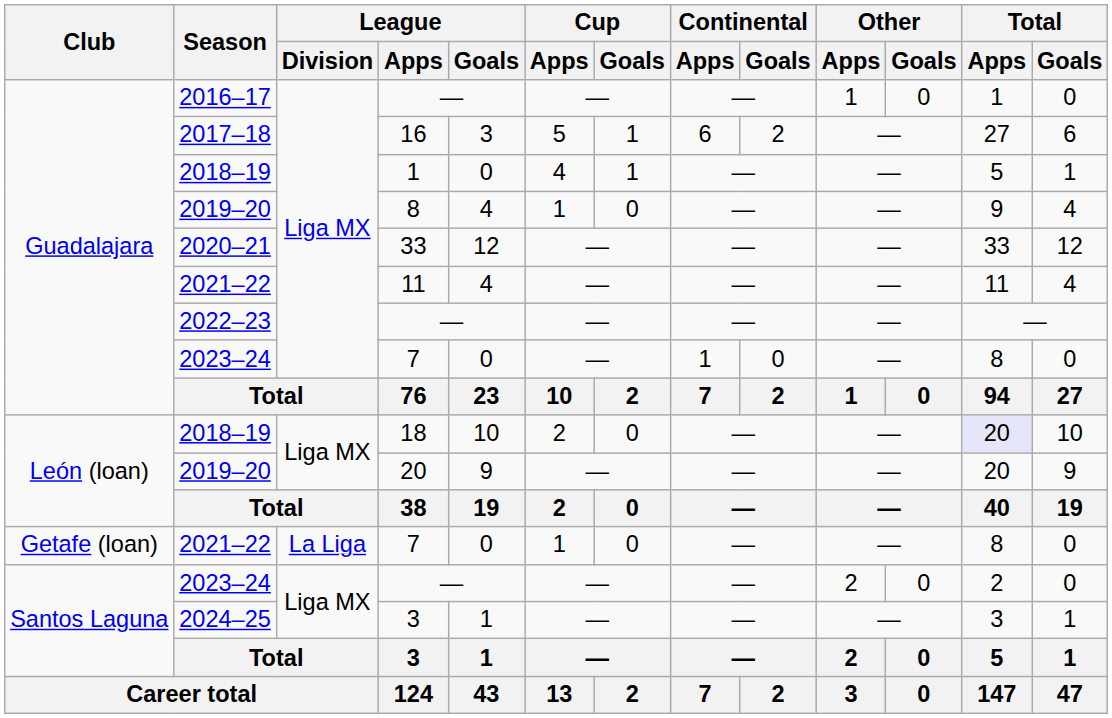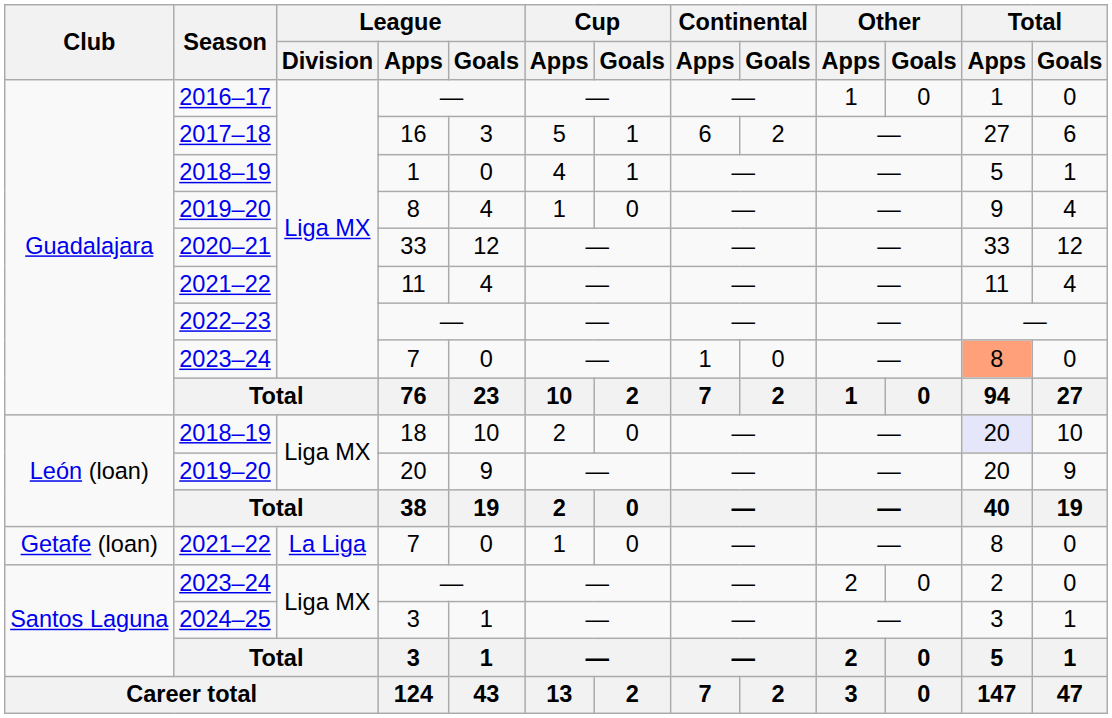(997, 358) no background -> (997, 358) lightsalmon background
